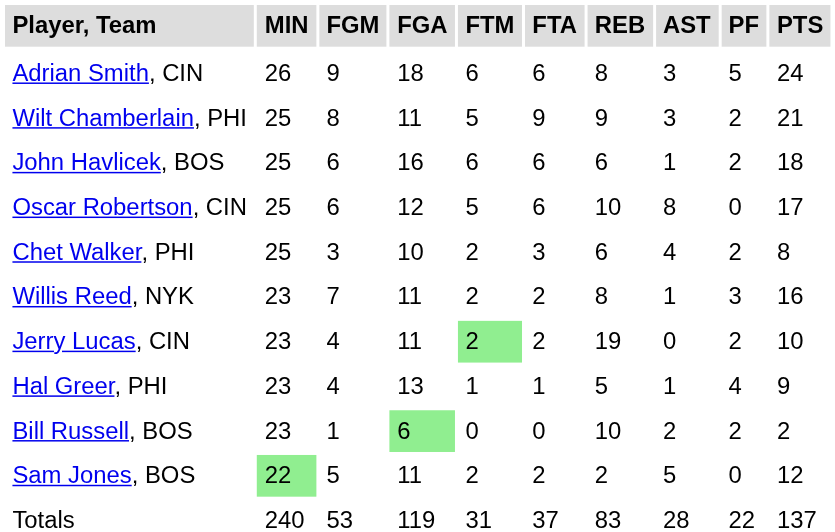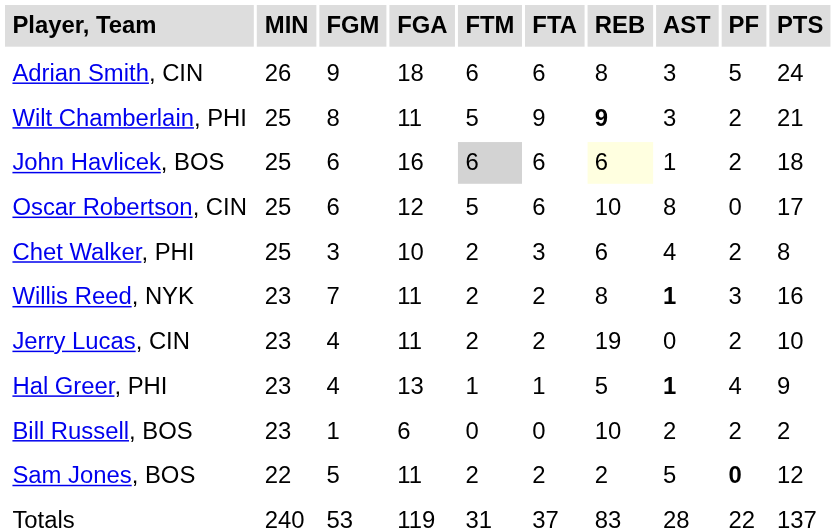(601, 117) normal -> (601, 117) bold
(472, 162) no background -> (472, 162) lightgrey background
(601, 162) no background -> (601, 162) lightyellow background
(670, 296) normal -> (670, 296) bold
(472, 341) lightgreen background -> (472, 341) no background
(670, 386) normal -> (670, 386) bold
(404, 430) lightgreen background -> (404, 430) no background
(278, 475) lightgreen background -> (278, 475) no background
(735, 475) normal -> (735, 475) bold
